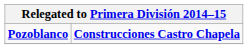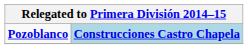(157, 33) no background -> (157, 33) lightblue background
